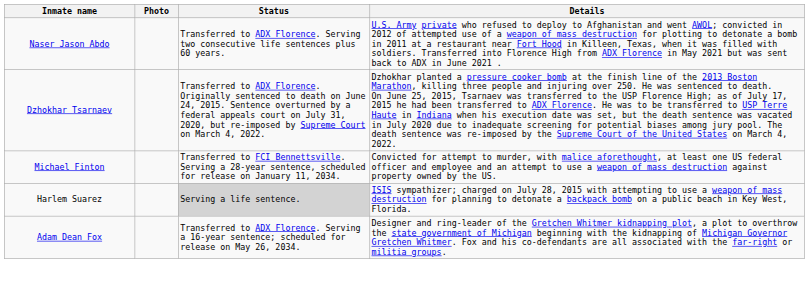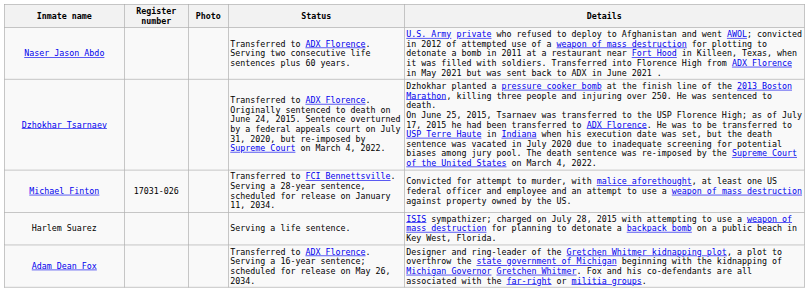+ column: (156, 16)
(240, 200) lightgrey background -> (290, 229) no background
